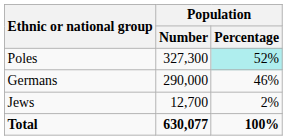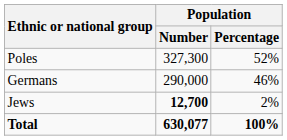(266, 59) paleturquoise background -> (266, 59) no background
(189, 102) normal -> (189, 102) bold
